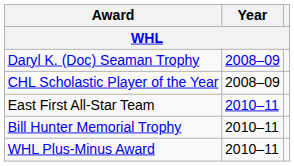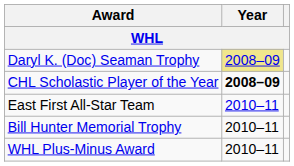(252, 60) no background -> (252, 60) khaki background
(252, 82) normal -> (252, 82) bold
